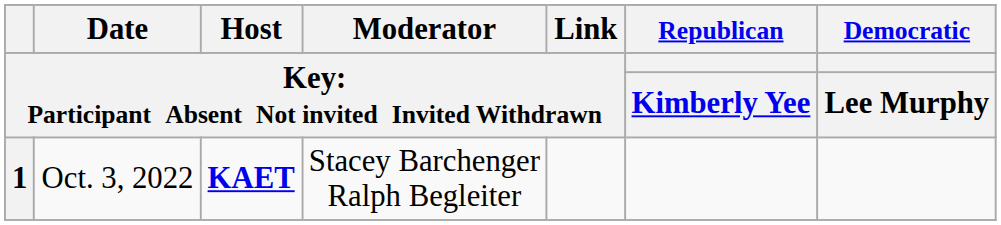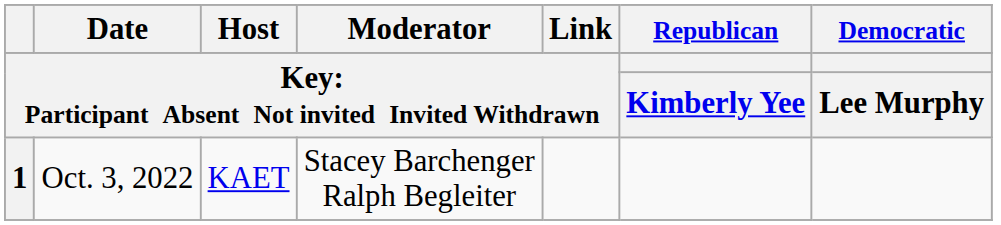(251, 178) bold -> (249, 178) normal
